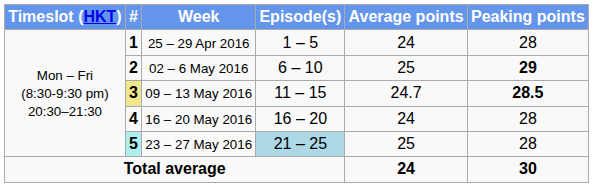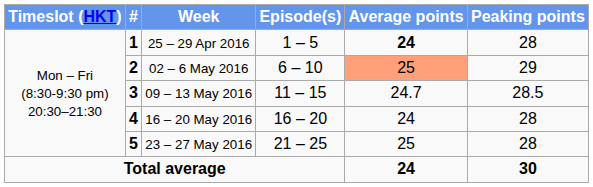(406, 42) normal -> (406, 42) bold
(406, 67) no background -> (406, 67) lightsalmon background
(528, 67) bold -> (528, 67) normal
(134, 93) khaki background -> (134, 93) no background
(528, 93) bold -> (528, 93) normal
(134, 144) paleturquoise background -> (134, 144) no background
(300, 144) lightblue background -> (300, 144) no background
